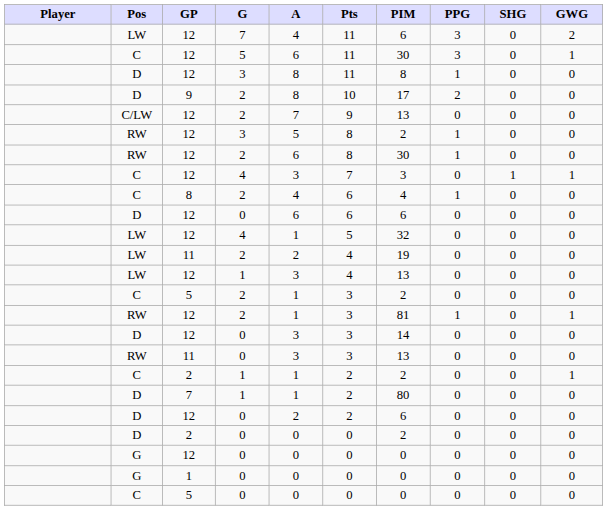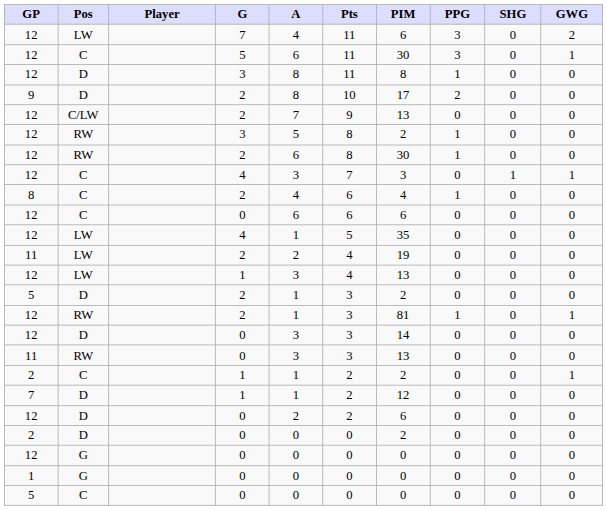columns swapped: (58, 14) <-> (189, 14)
(137, 214) D -> (83, 214) C
(403, 235) 32 -> (403, 235) 35
(137, 295) C -> (83, 295) D
(403, 395) 80 -> (403, 395) 12
